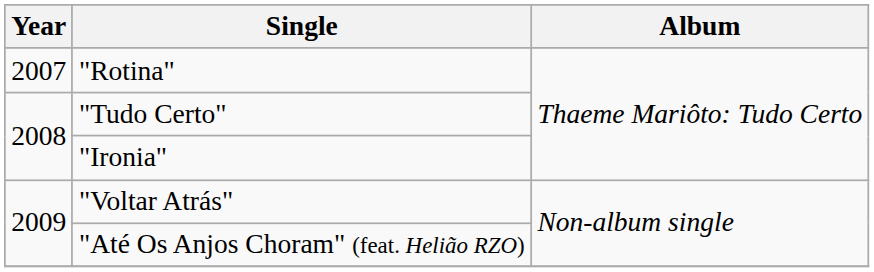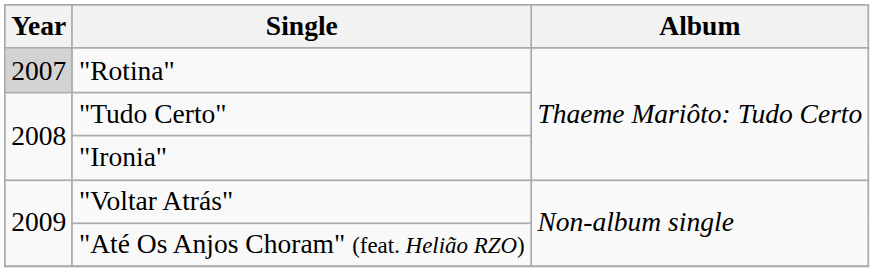(39, 69) no background -> (39, 69) lightgrey background
